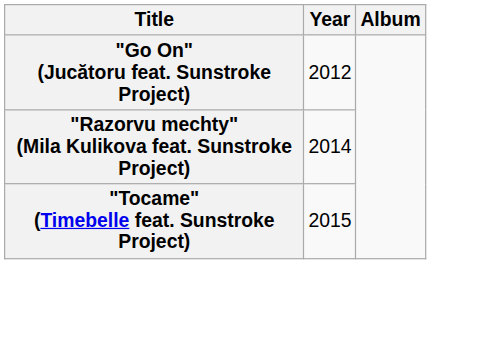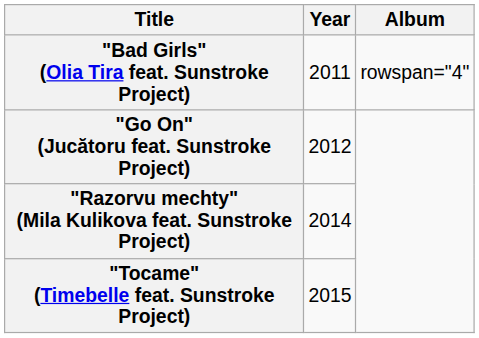+ row: (154, 72)
